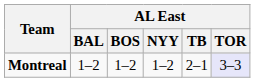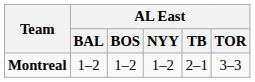(230, 65) lavender background -> (230, 65) no background
